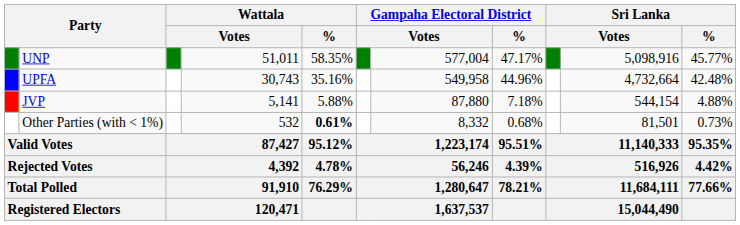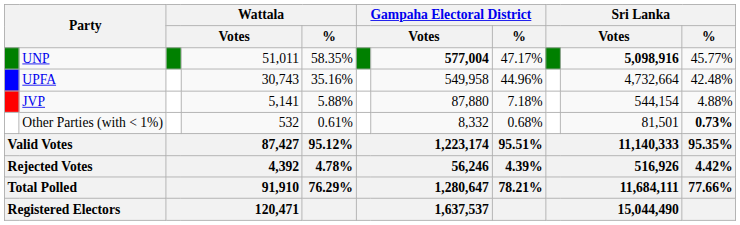(467, 58) normal -> (467, 58) bold
(652, 58) normal -> (652, 58) bold
(334, 123) bold -> (335, 123) normal
(715, 123) normal -> (714, 123) bold
